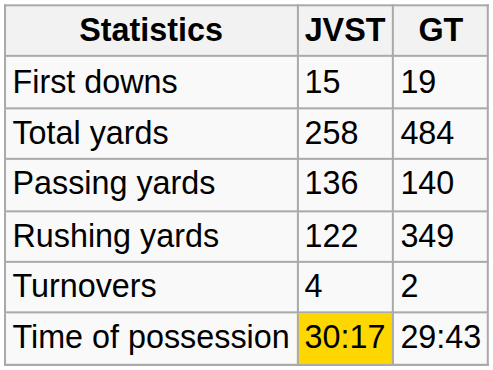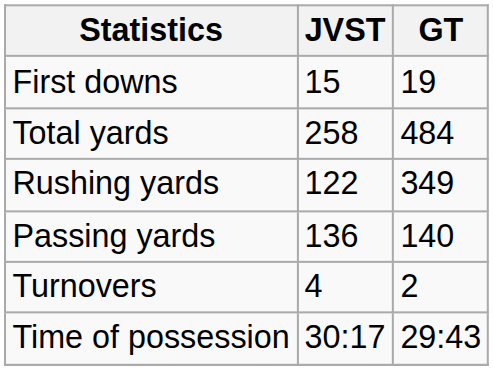rows swapped: (116, 235) <-> (114, 184)
(345, 337) gold background -> (345, 337) no background
